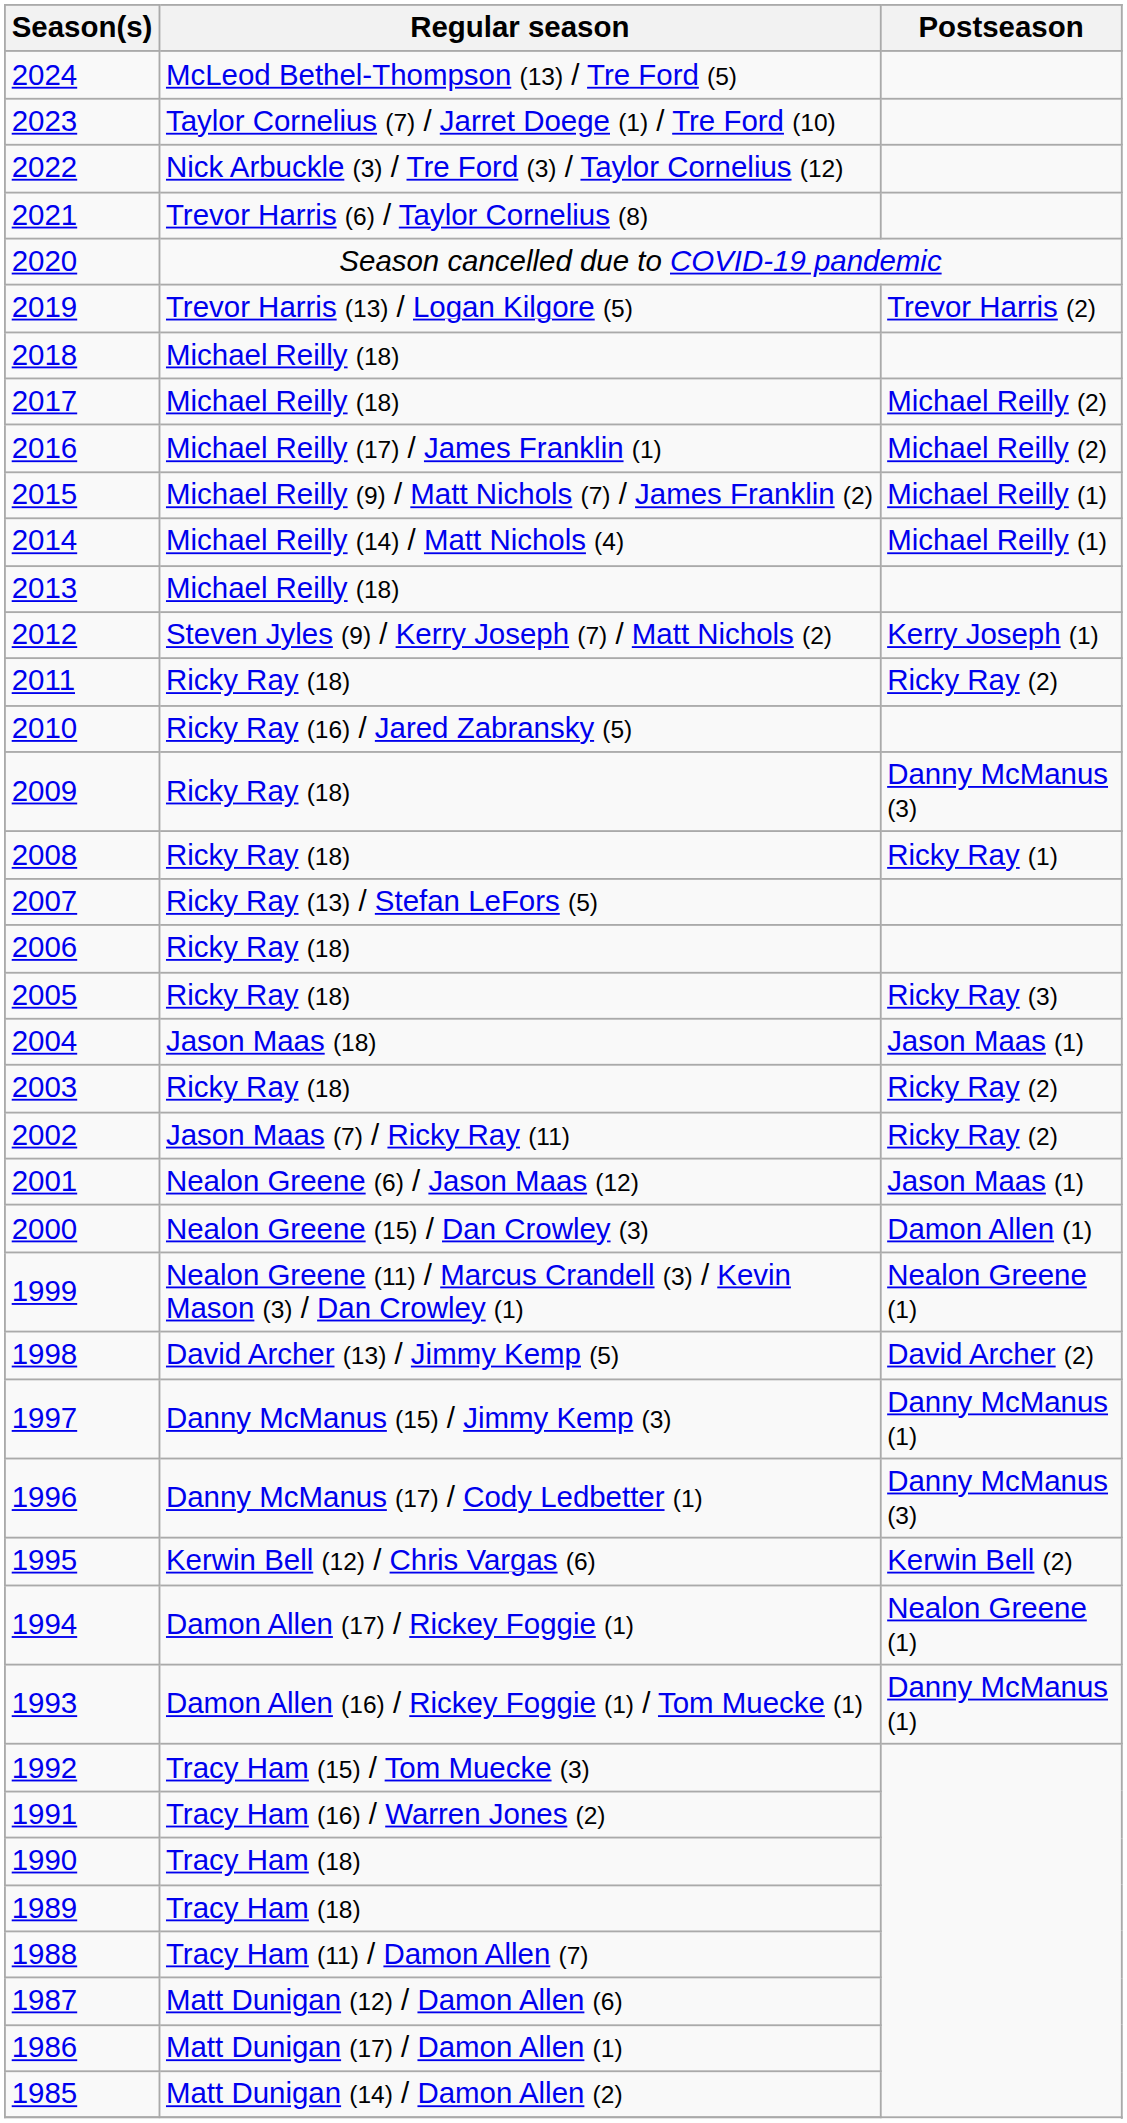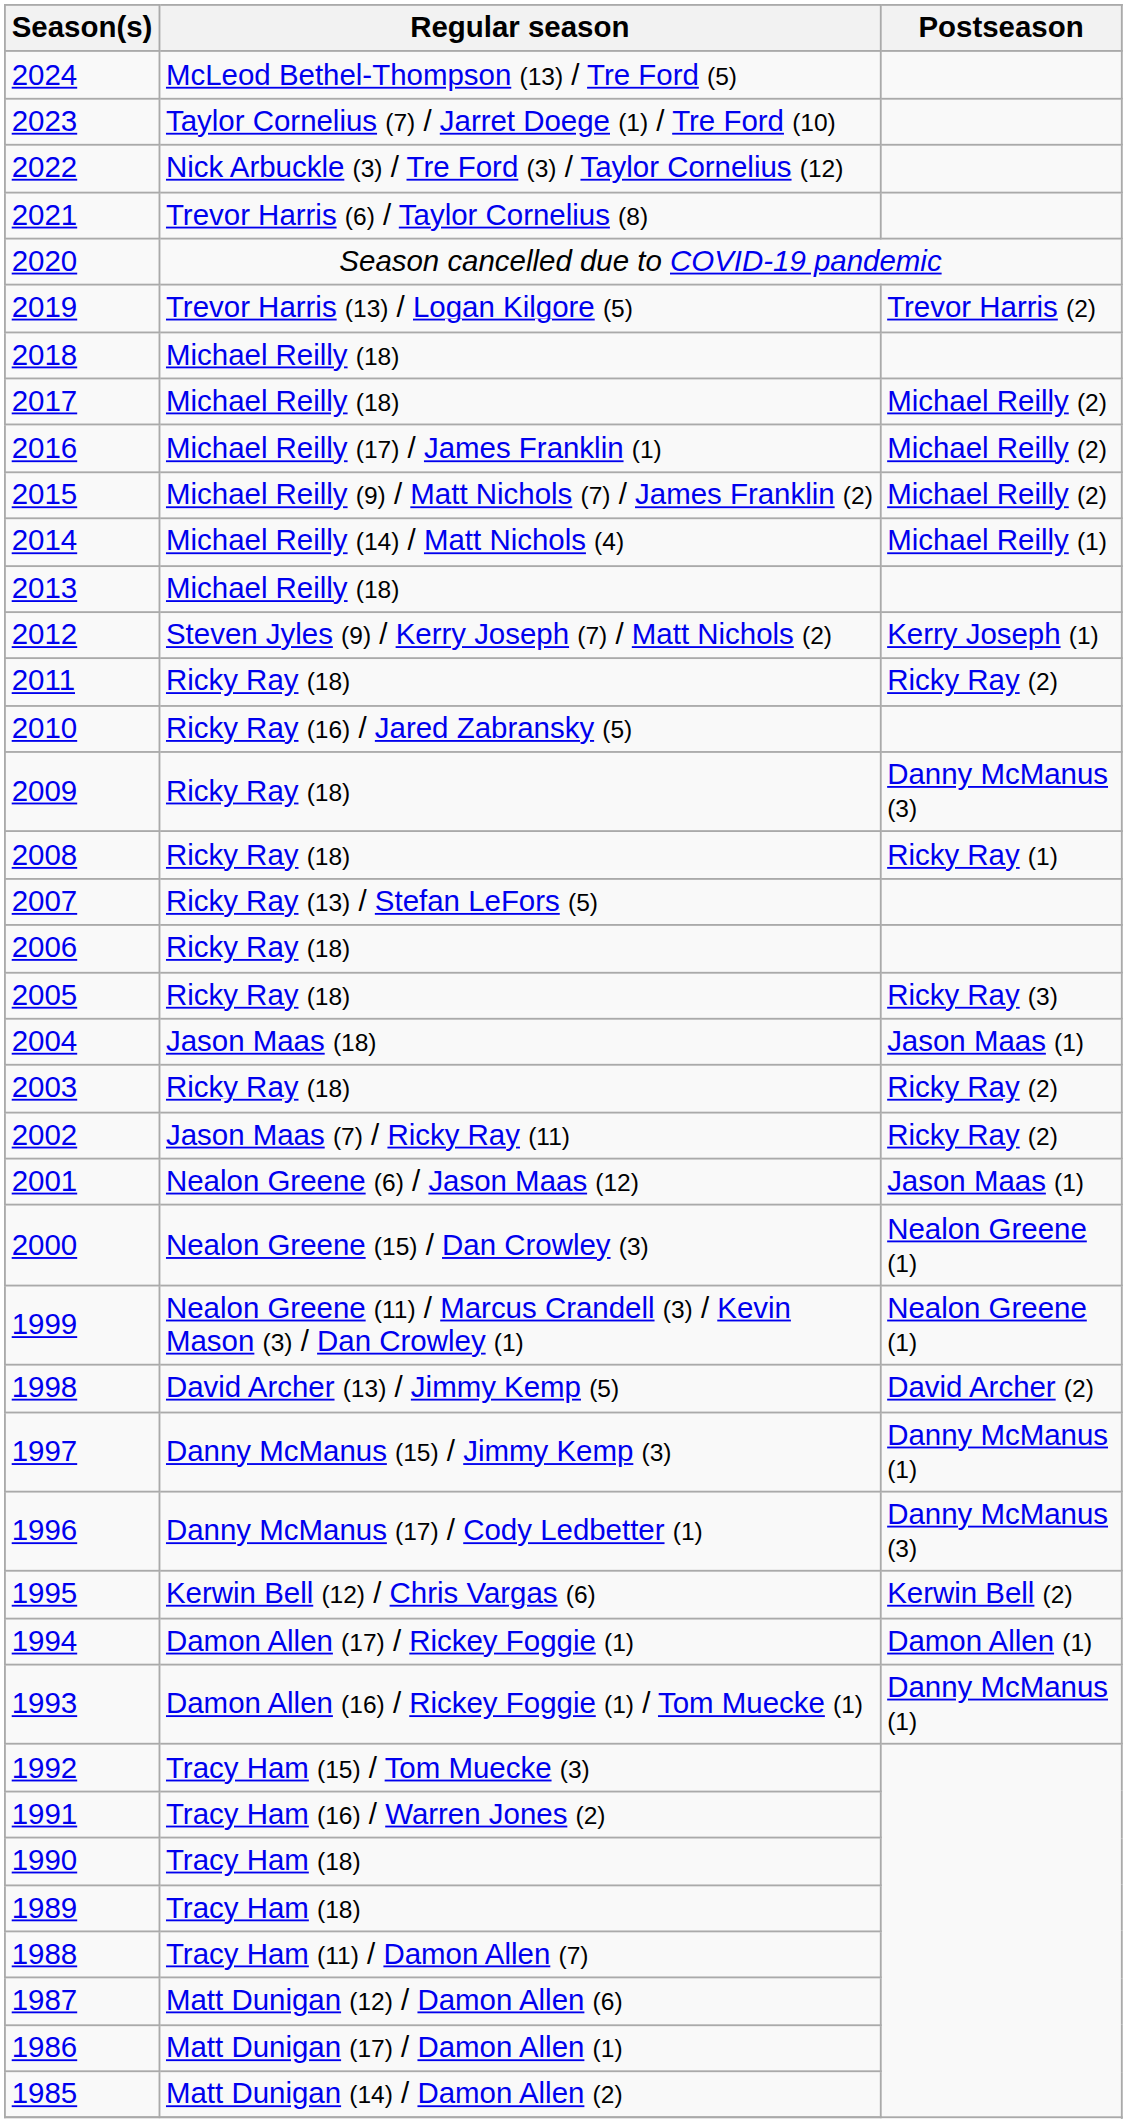(997, 494) Michael Reilly (1) -> (997, 494) Michael Reilly (2)
(990, 1228) Damon Allen (1) -> (987, 1244) Nealon Greene (1)
(987, 1624) Nealon Greene (1) -> (990, 1640) Damon Allen (1)
